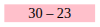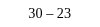(50, 13) pink background -> (50, 13) no background
